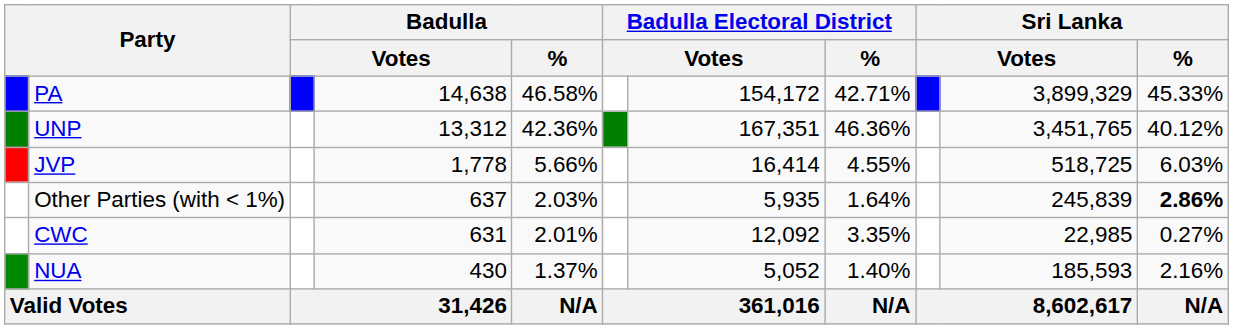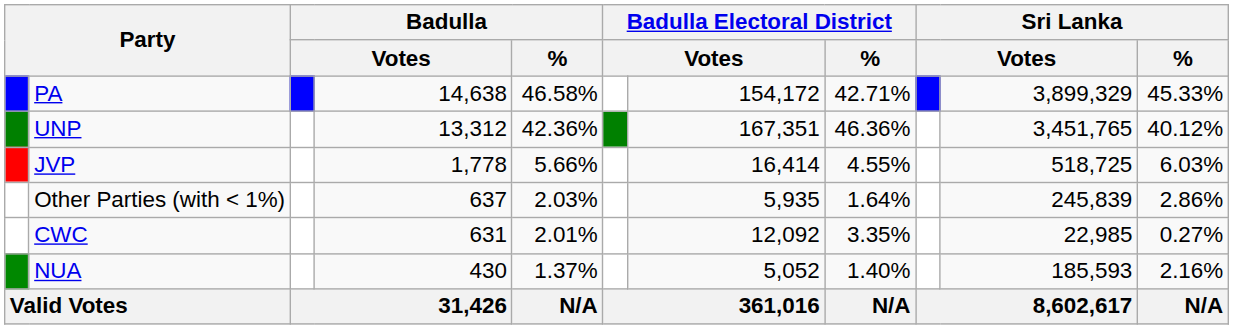(1191, 199) bold -> (1191, 199) normal
